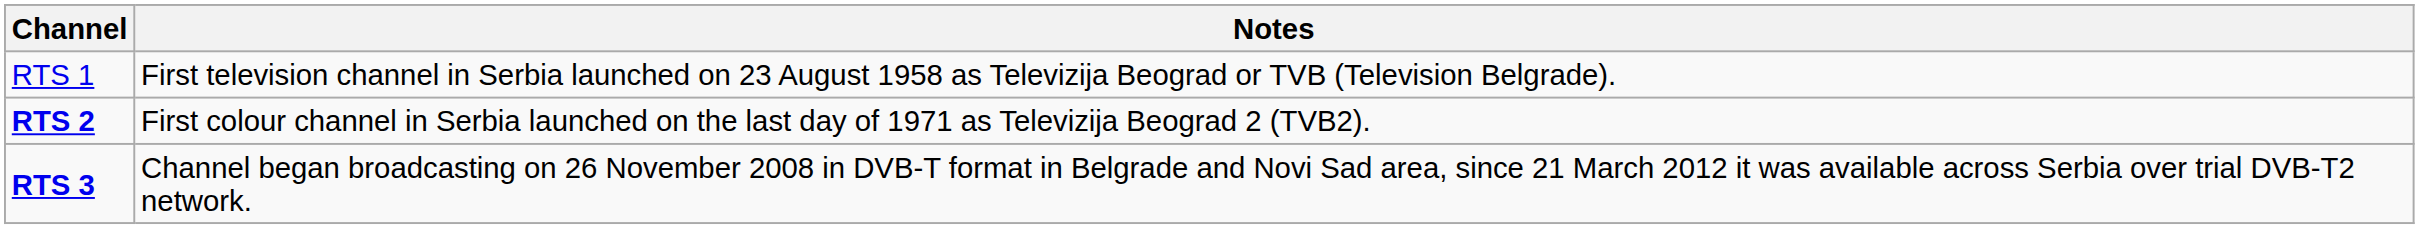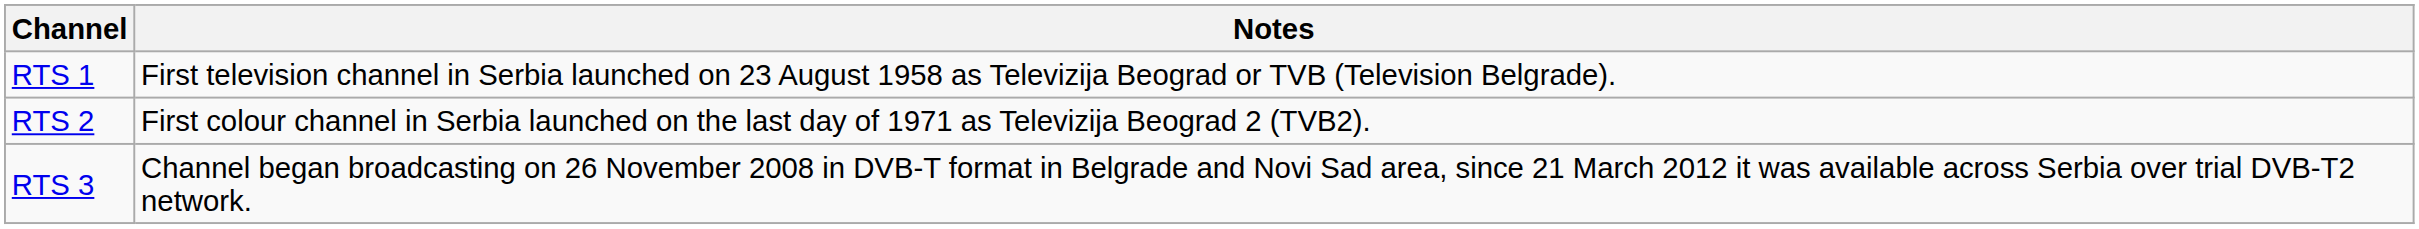(53, 121) bold -> (53, 121) normal
(53, 184) bold -> (53, 184) normal
